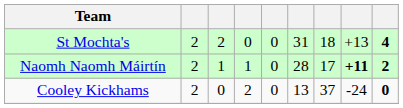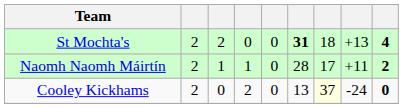(301, 41) normal -> (301, 41) bold
(356, 66) bold -> (356, 66) normal
(327, 90) no background -> (327, 90) lightyellow background
